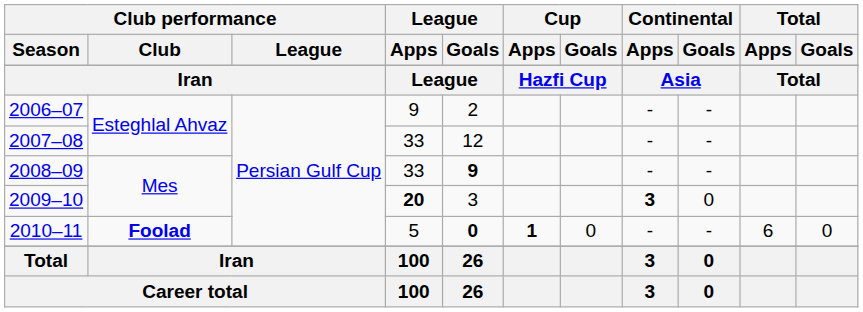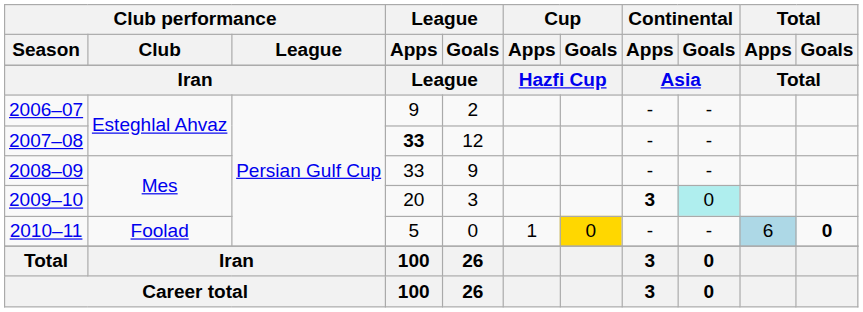(414, 140) normal -> (414, 140) bold
(473, 170) bold -> (473, 170) normal
(414, 200) bold -> (414, 200) normal
(709, 200) no background -> (709, 200) paleturquoise background
(160, 230) bold -> (160, 230) normal
(473, 230) bold -> (473, 230) normal
(532, 230) bold -> (532, 230) normal
(591, 230) no background -> (591, 230) gold background
(768, 230) no background -> (768, 230) lightblue background
(827, 230) normal -> (827, 230) bold
